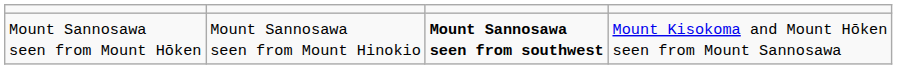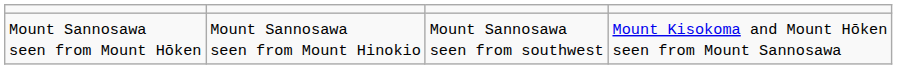(517, 39) bold -> (517, 40) normal
